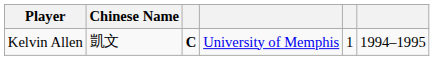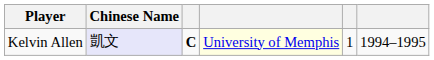(104, 41) no background -> (104, 41) lavender background
(271, 42) no background -> (271, 42) lightyellow background
